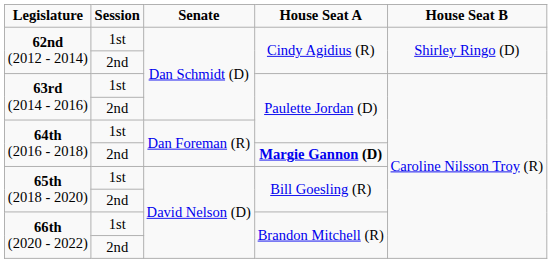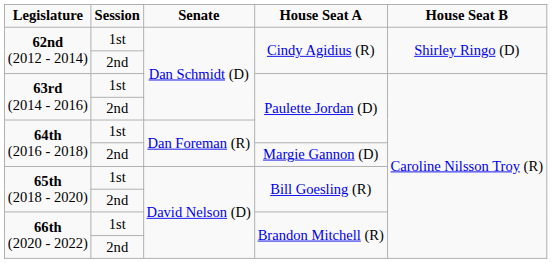(321, 154) bold -> (321, 154) normal
